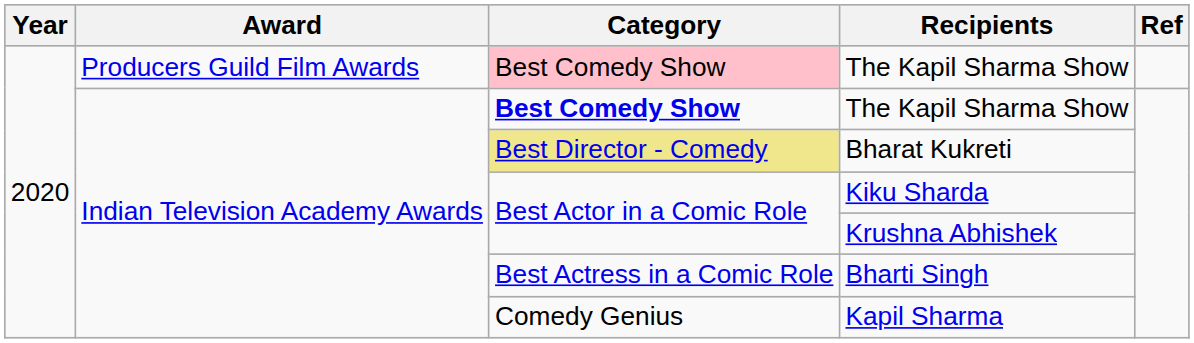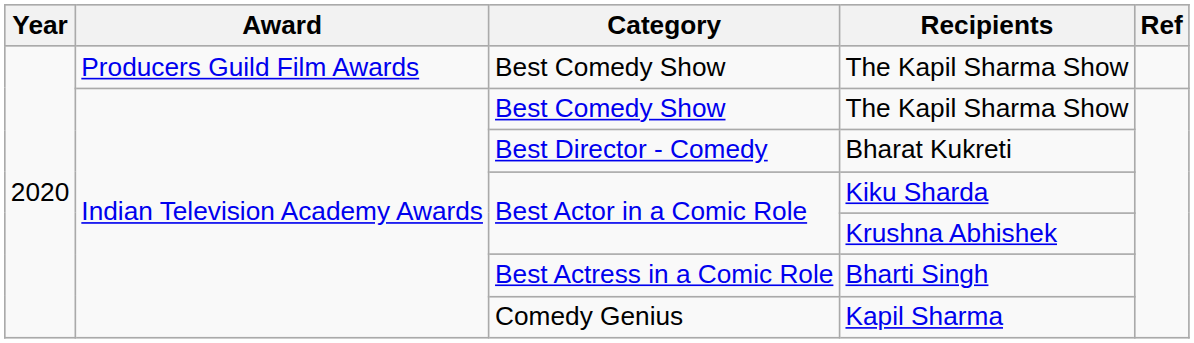(610, 66) pink background -> (610, 66) no background
(618, 108) bold -> (610, 108) normal
(631, 150) khaki background -> (631, 150) no background
